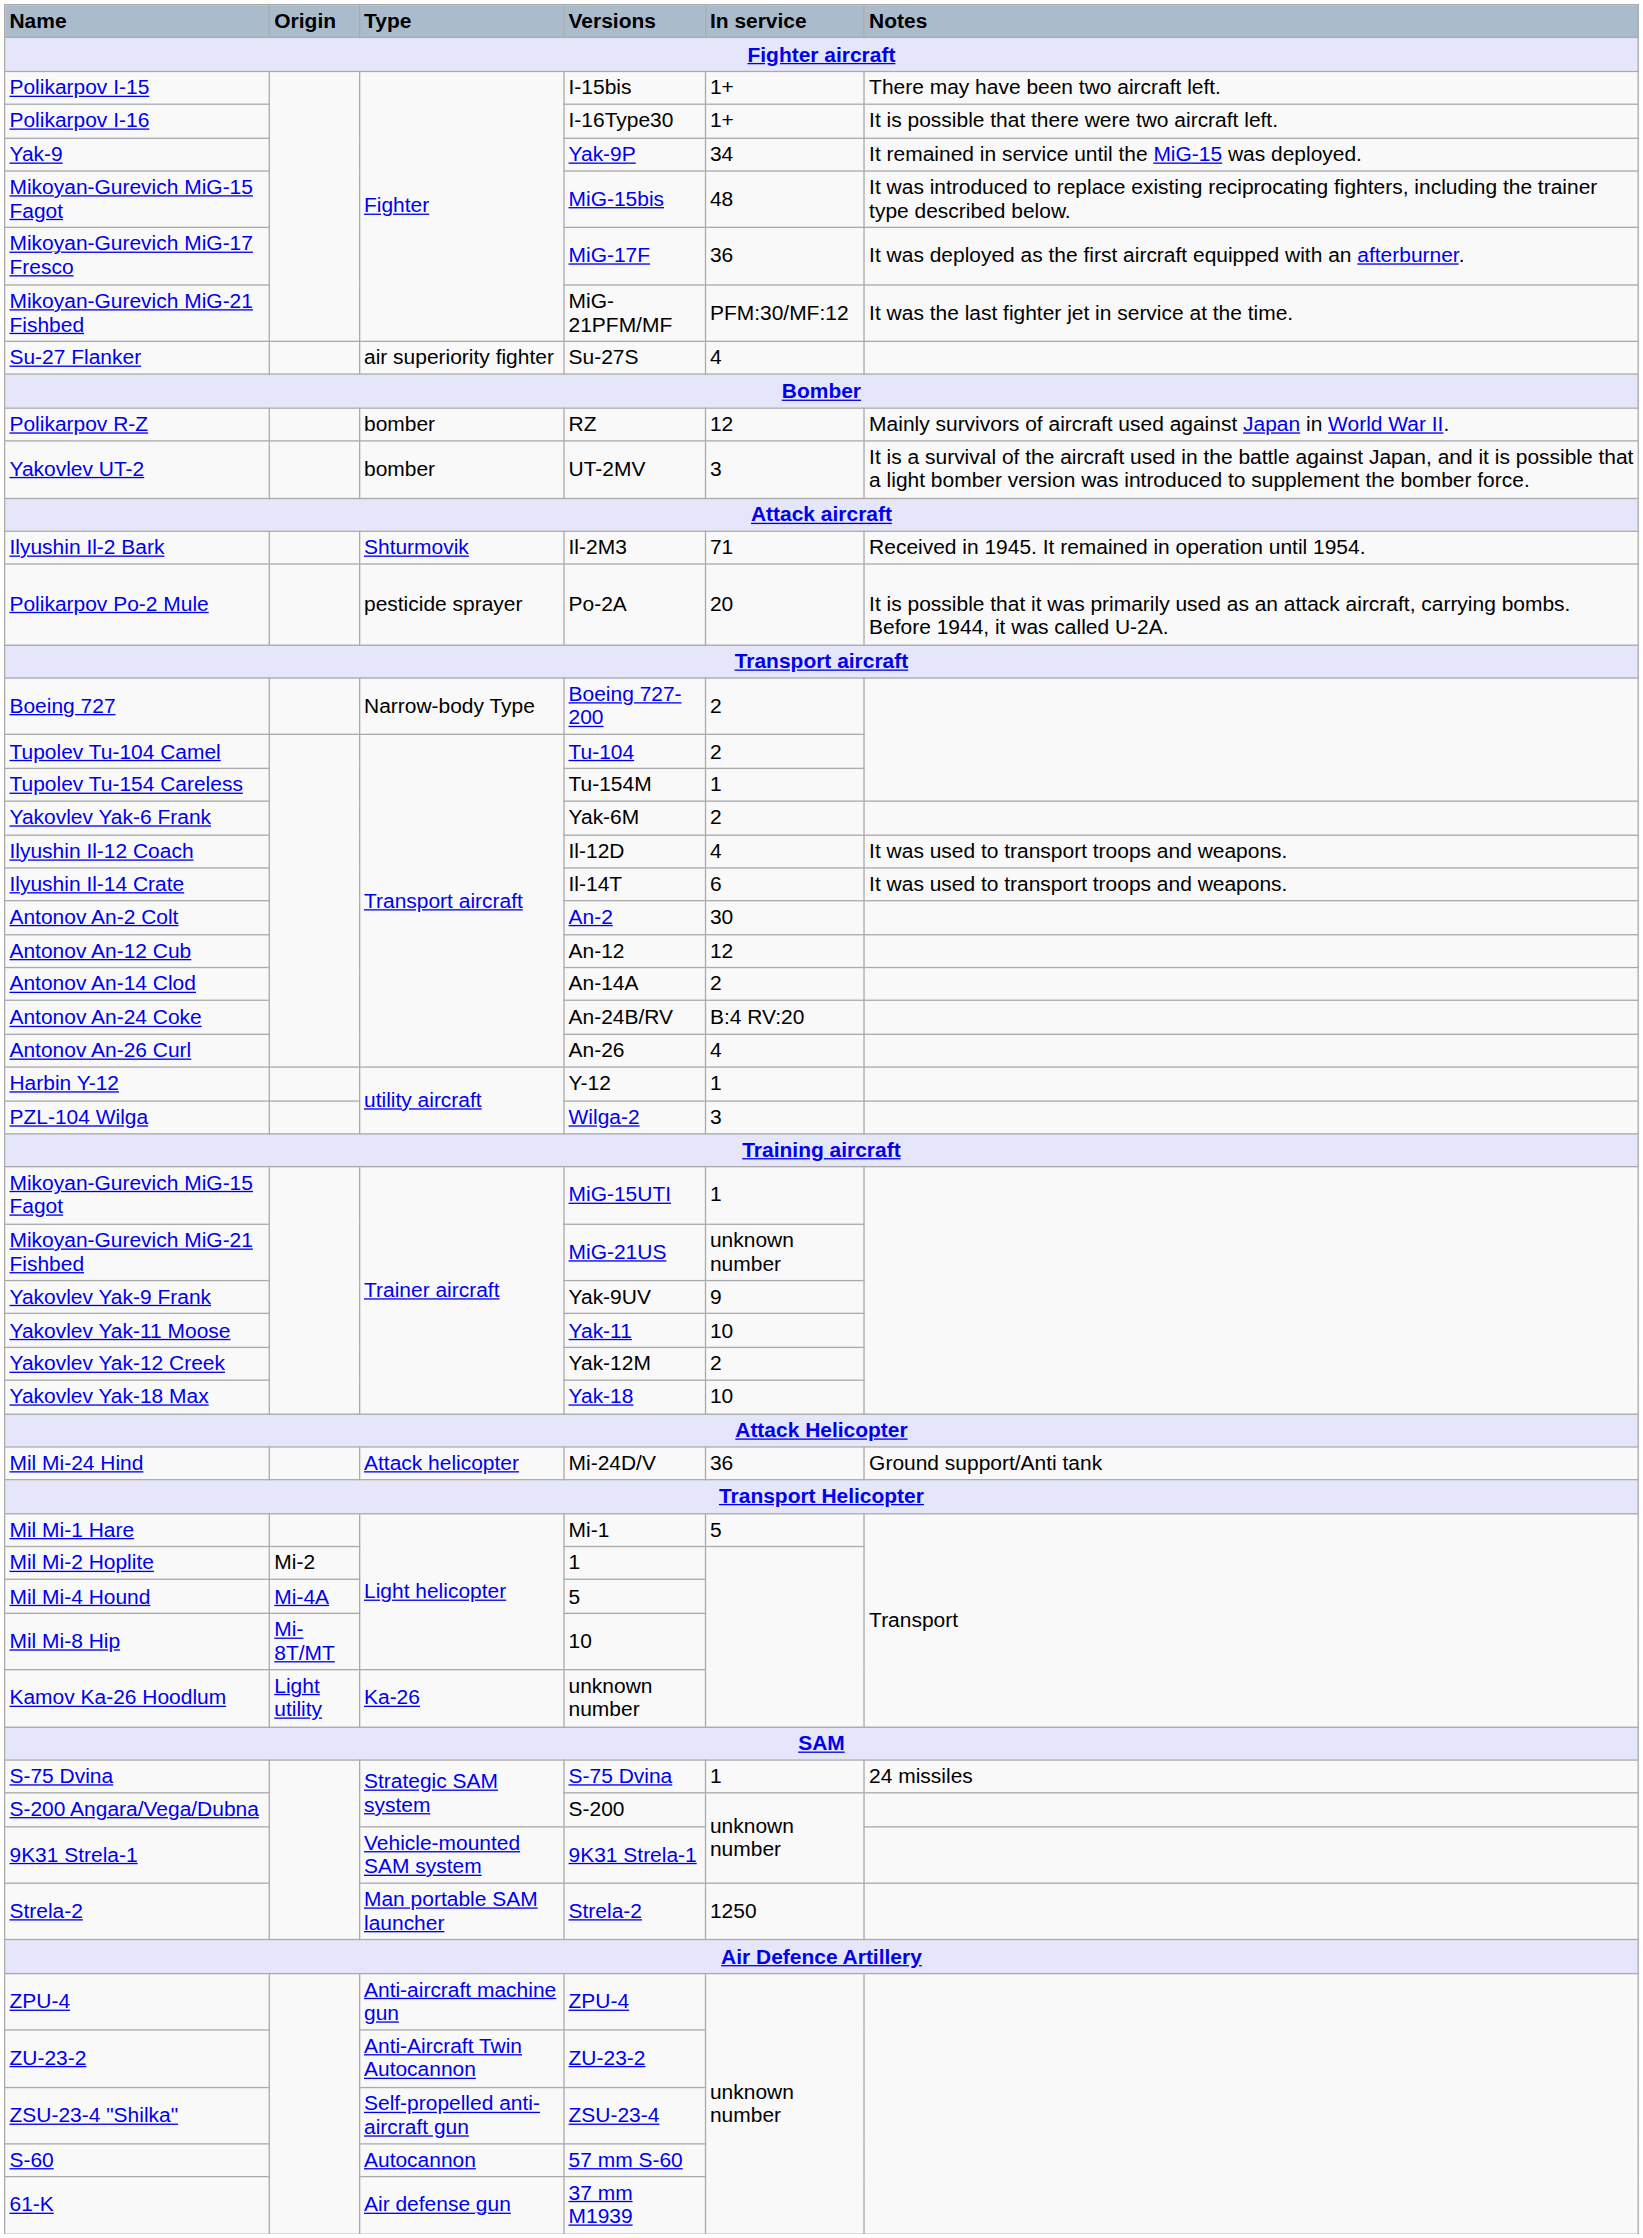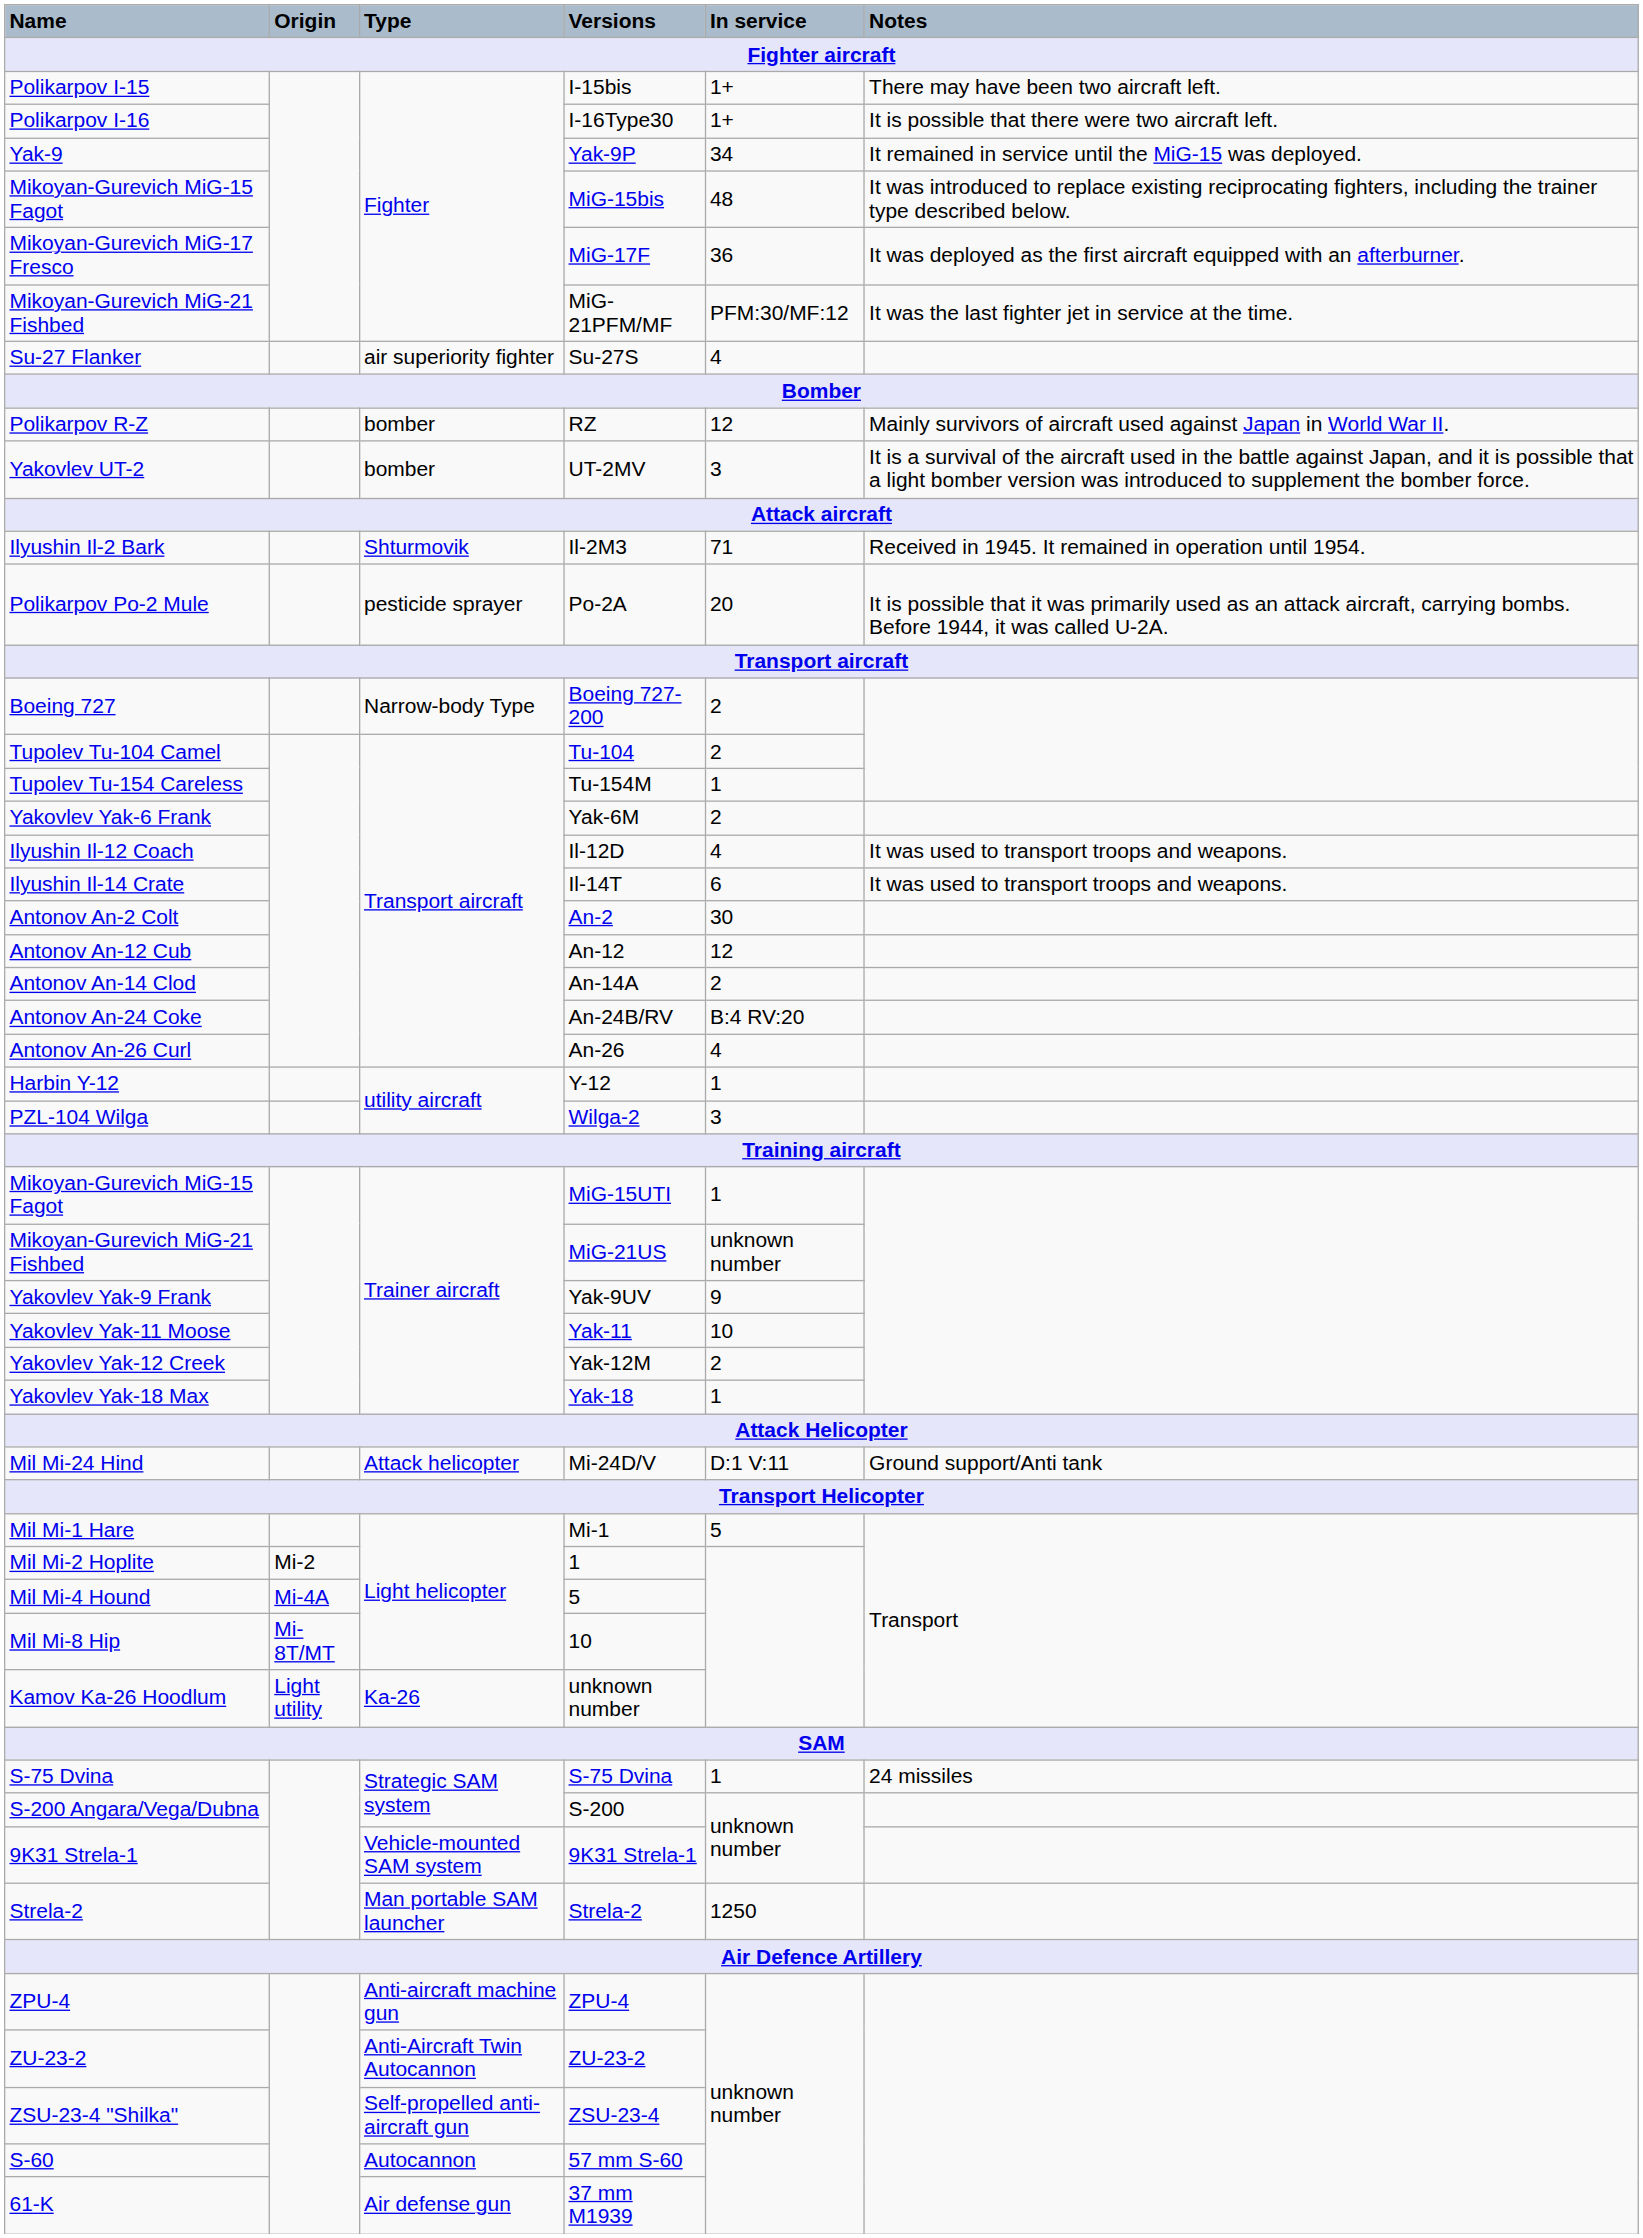(722, 1396) 10 -> (716, 1396) 1
(722, 1463) 36 -> (750, 1463) D:1 V:11
